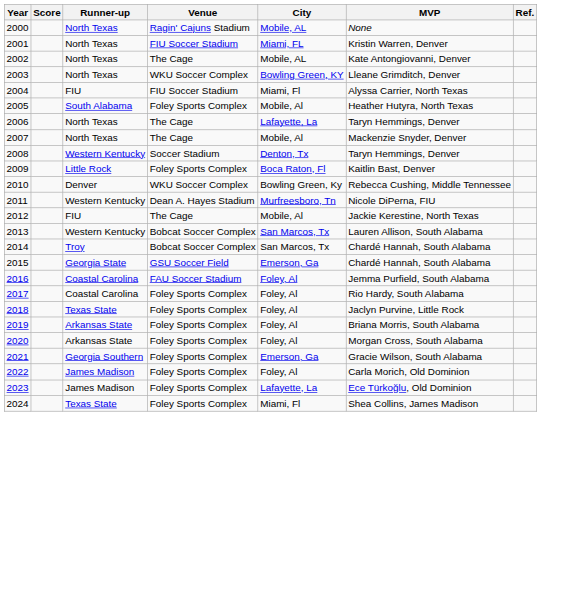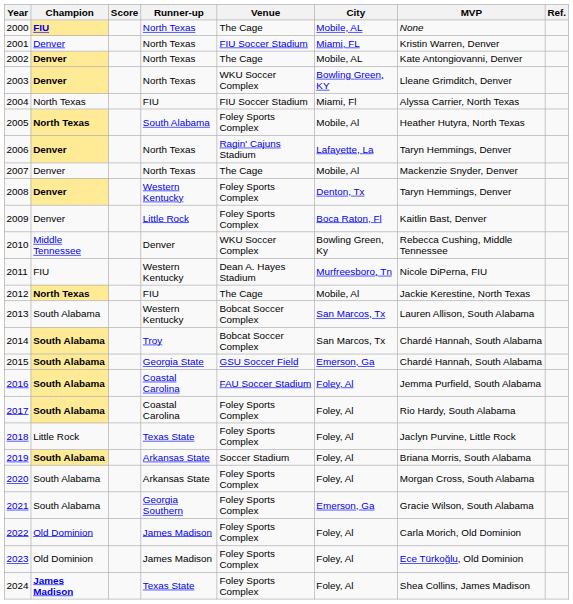+ column: (70, 12)
(200, 28) Ragin' Cajuns Stadium -> (241, 28) The Cage
(171, 122) The Cage -> (250, 149) Ragin' Cajuns Stadium
(185, 153) Soccer Stadium -> (247, 192) Foley Sports Complex
(198, 325) Foley Sports Complex -> (254, 458) Soccer Stadium
(289, 388) Lafayette, La -> (335, 559) Foley, Al
(280, 403) Miami, Fl -> (335, 586) Foley, Al
